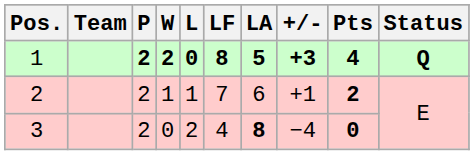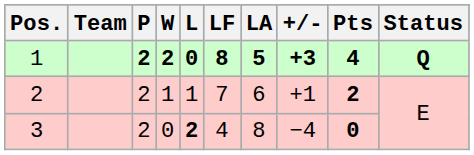(192, 131) normal -> (192, 131) bold
(259, 131) bold -> (259, 131) normal
